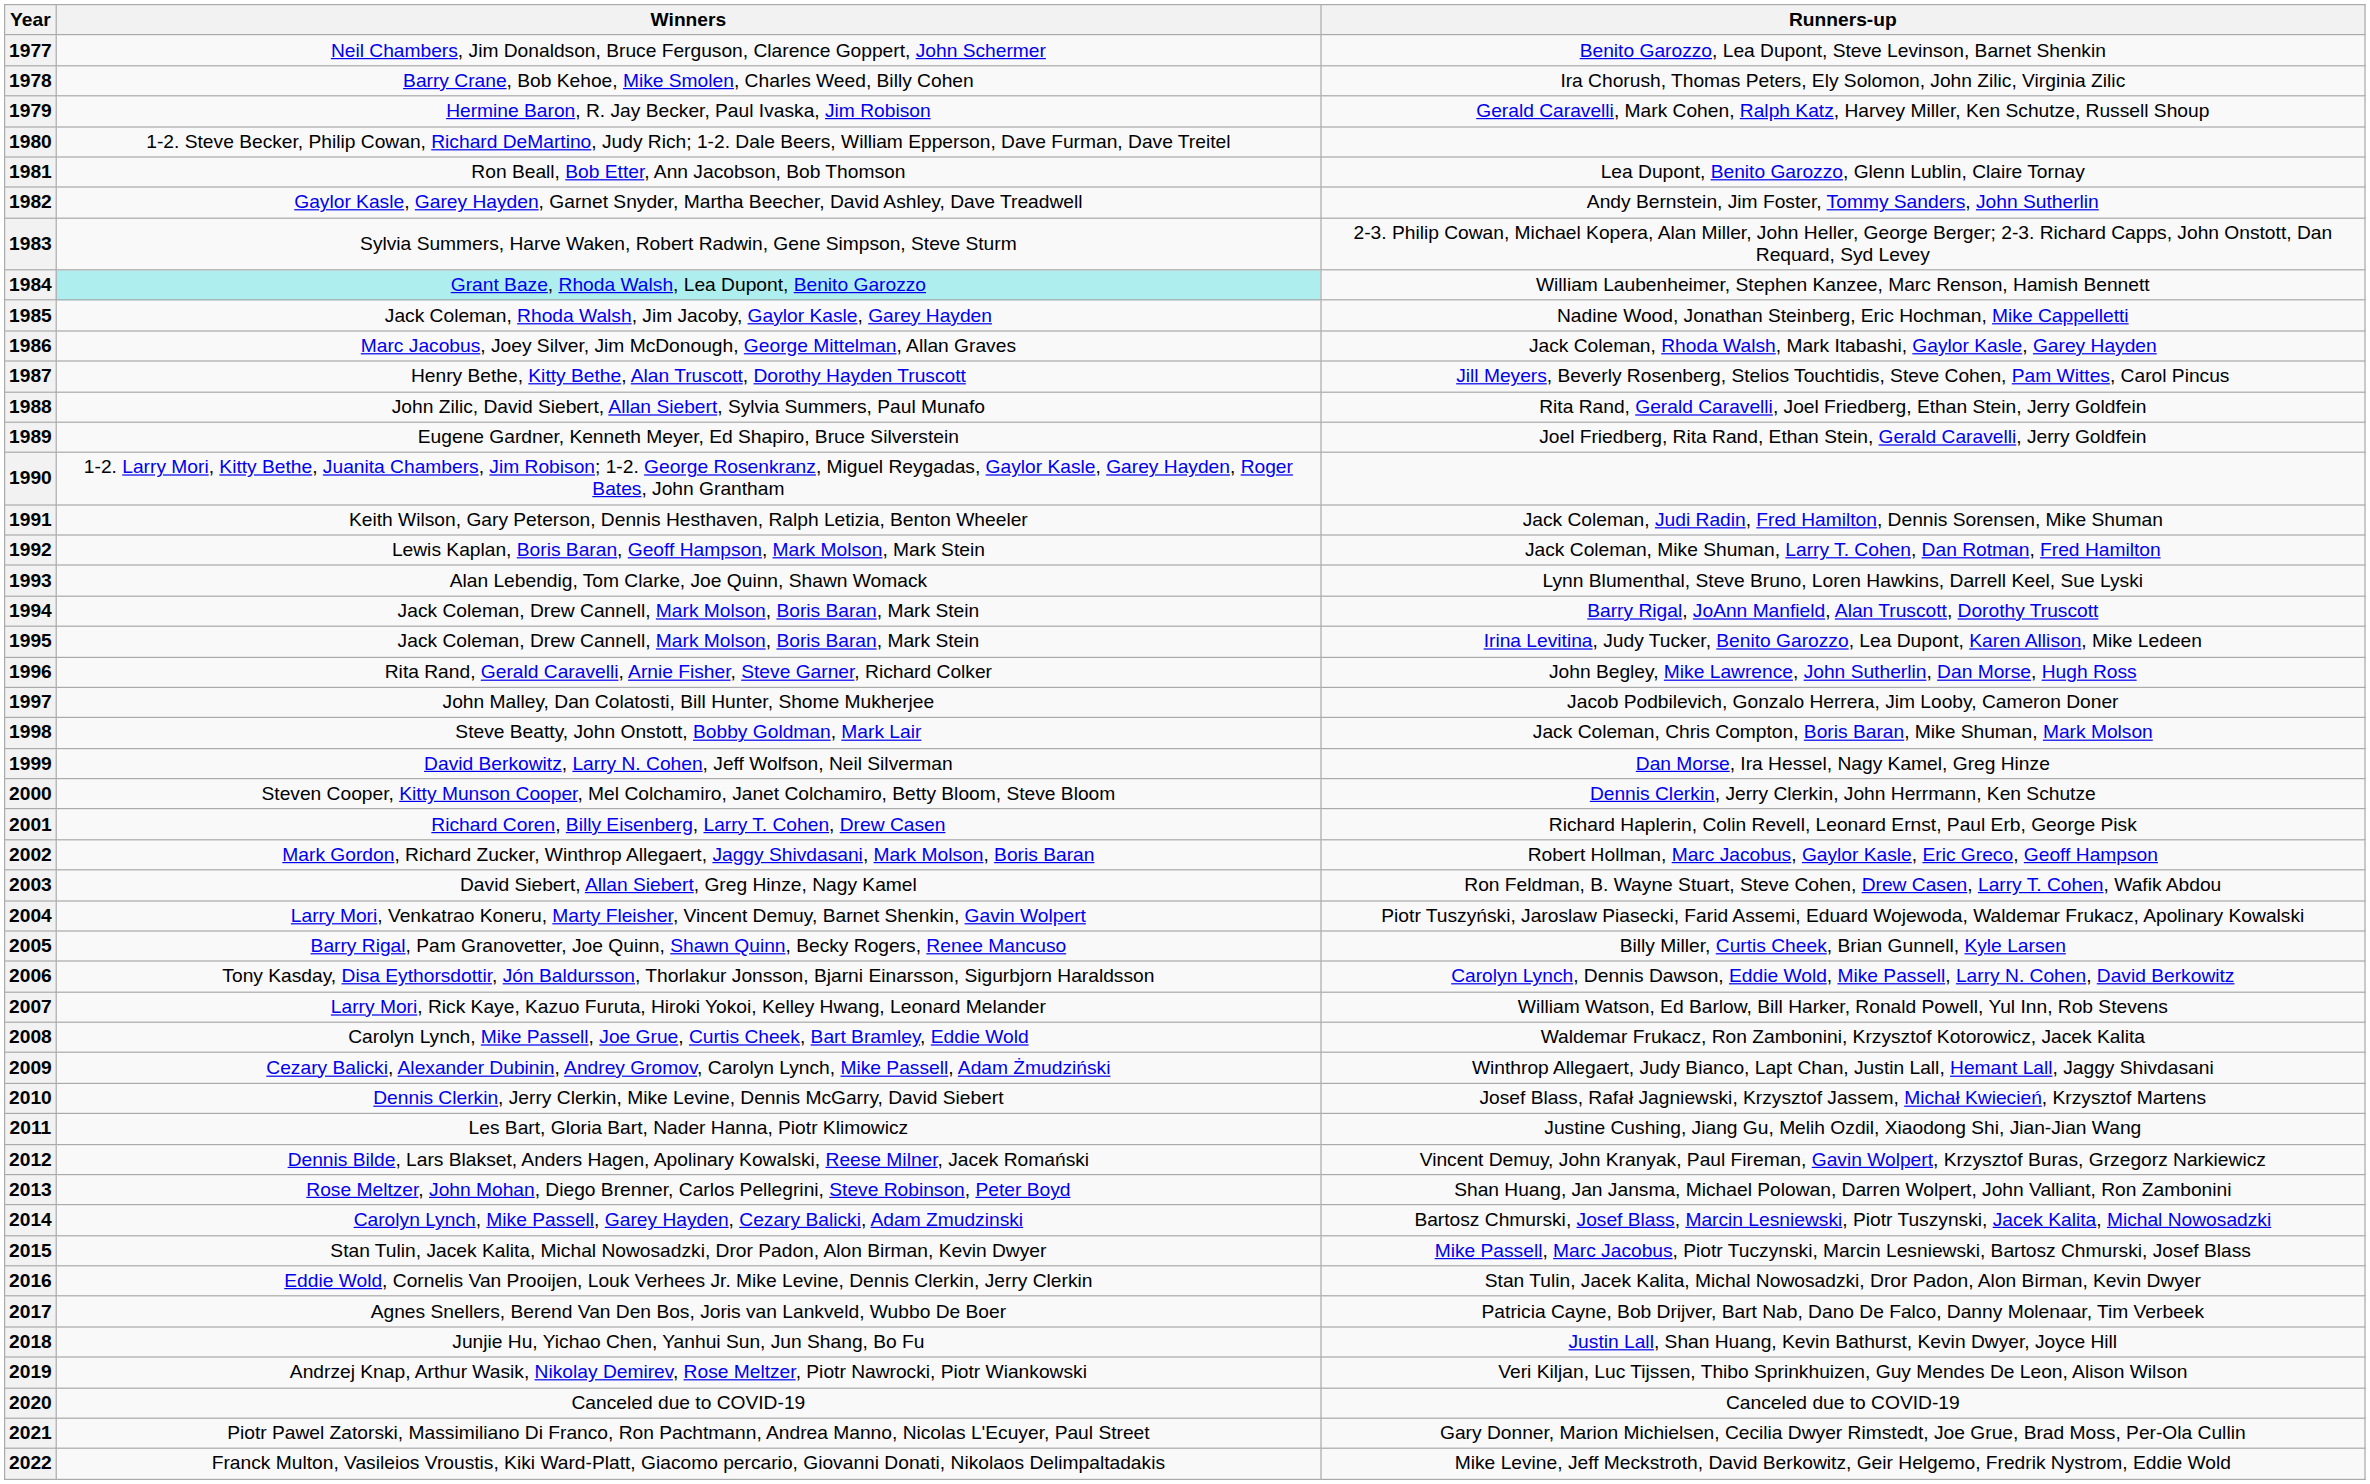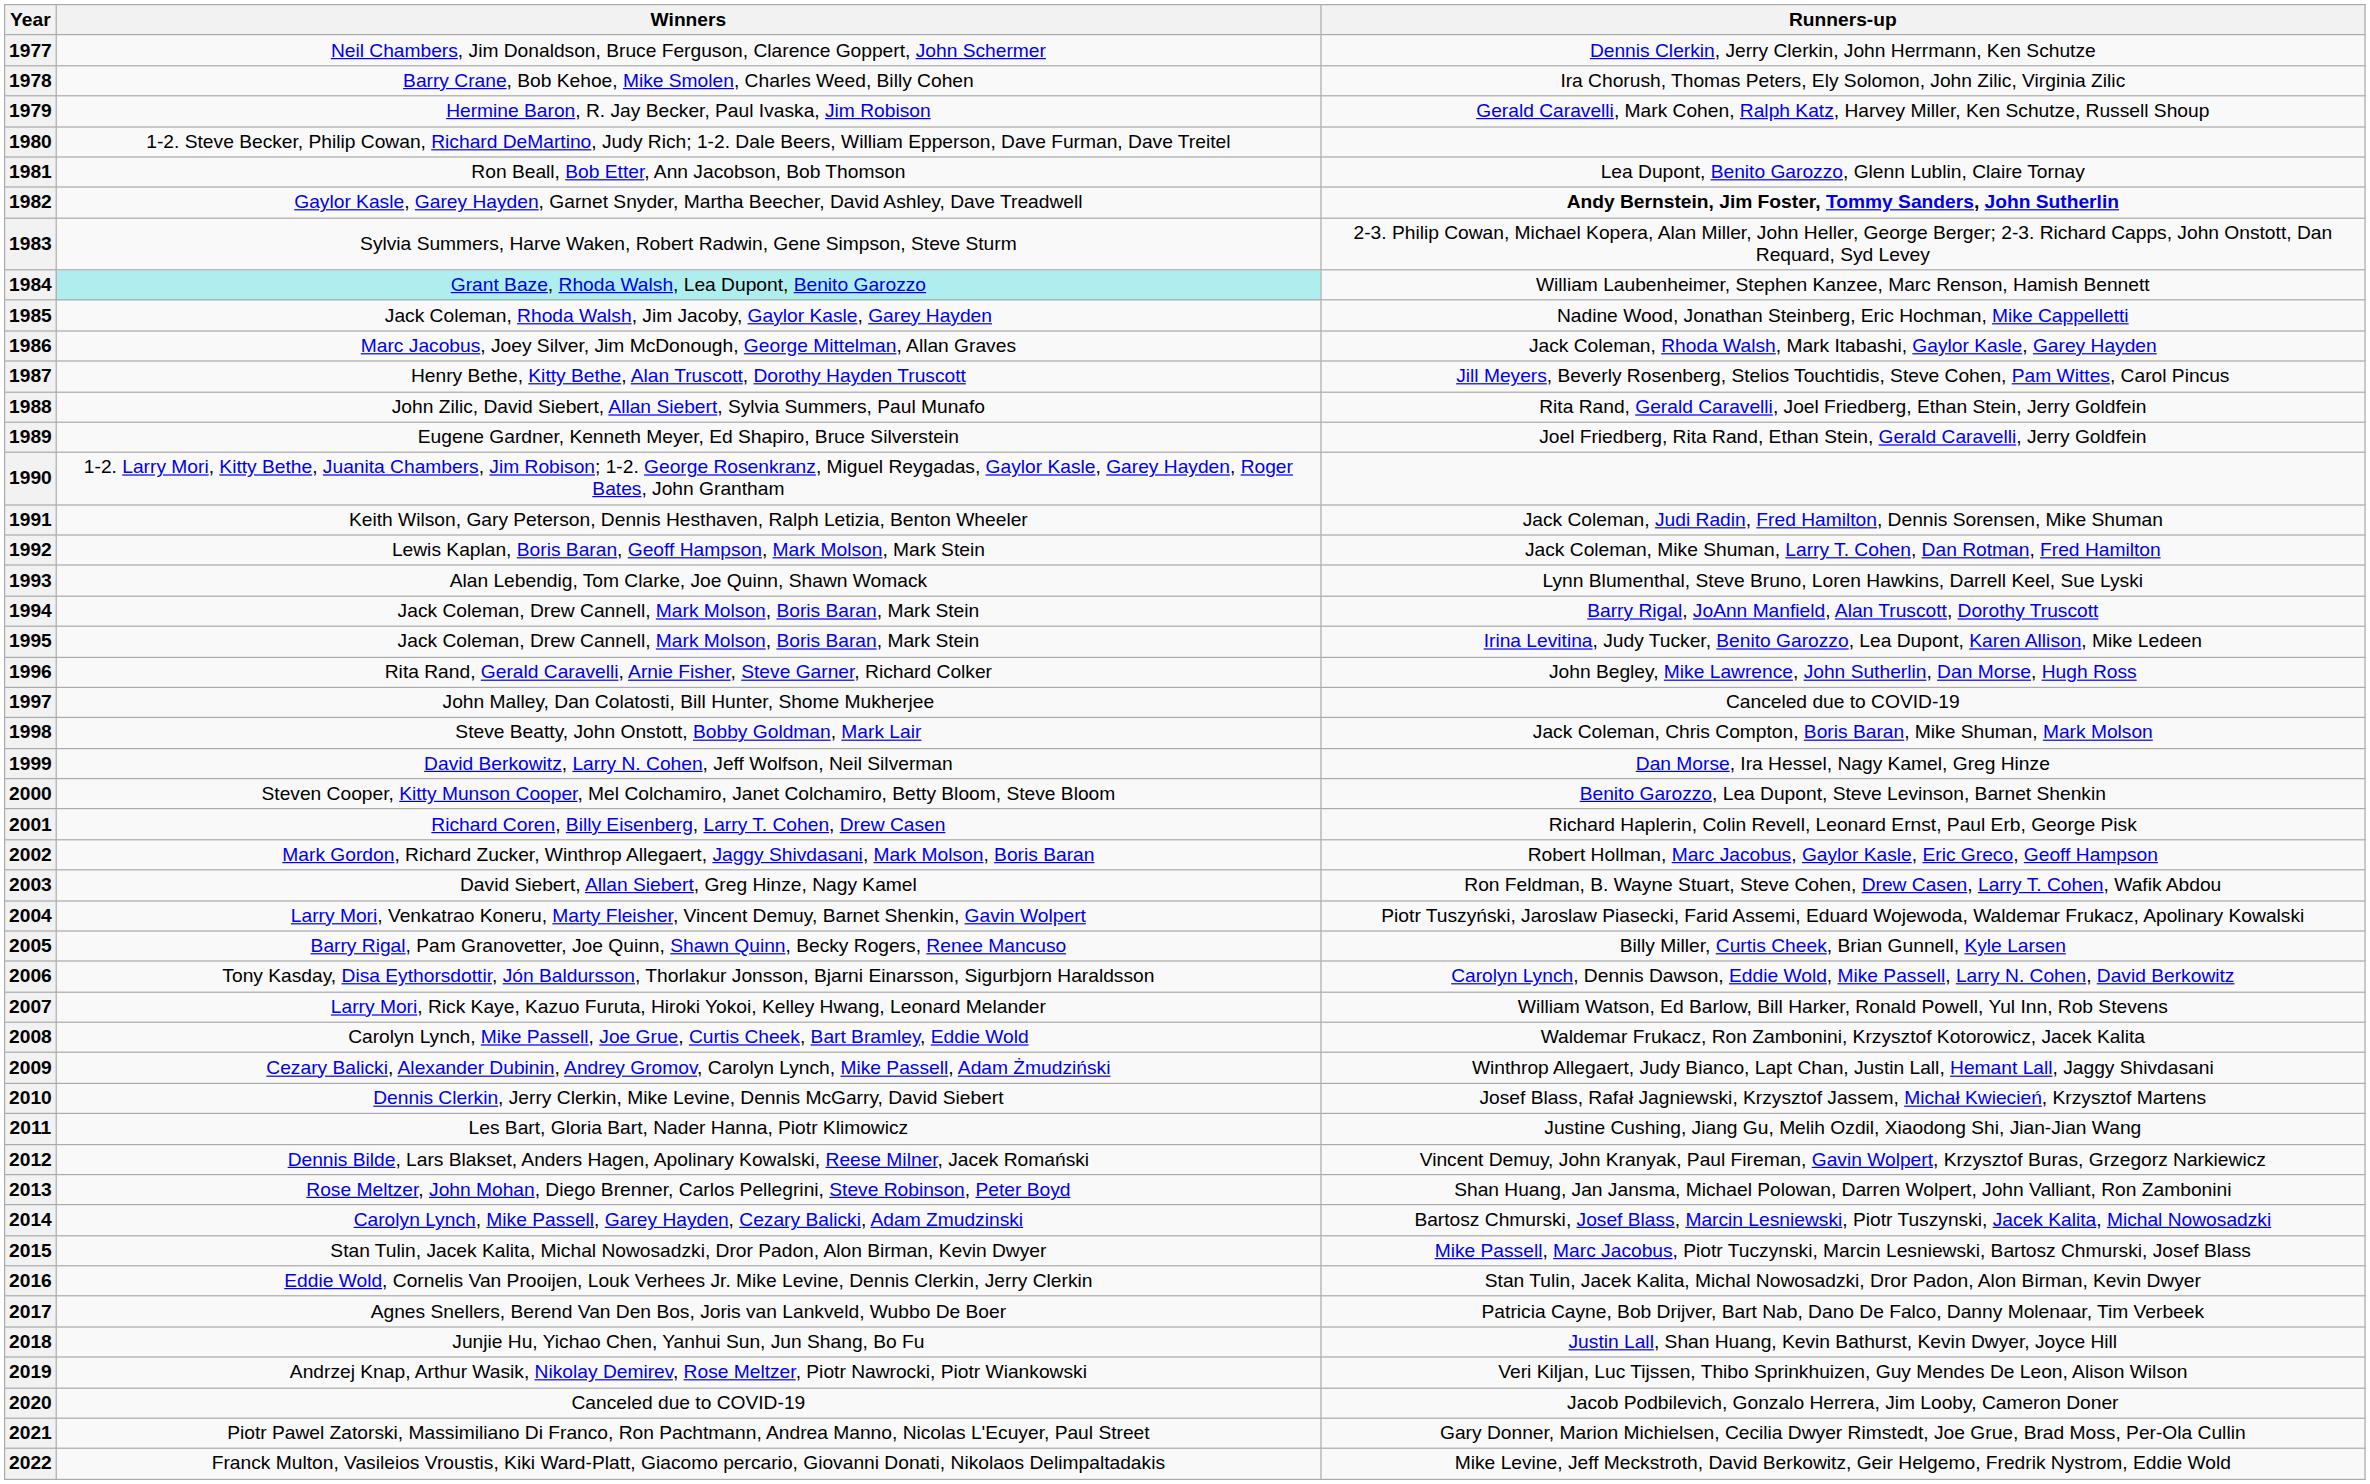(1843, 50) Benito Garozzo, Lea Dupont, Steve Levinson, Barnet Shenkin -> (1843, 50) Dennis Clerkin, Jerry Clerkin, John Herrmann, Ken Schutze
(1843, 202) normal -> (1843, 202) bold
(1843, 702) Jacob Podbilevich, Gonzalo Herrera, Jim Looby, Cameron Doner -> (1843, 702) Canceled due to COVID-19
(1843, 793) Dennis Clerkin, Jerry Clerkin, John Herrmann, Ken Schutze -> (1843, 793) Benito Garozzo, Lea Dupont, Steve Levinson, Barnet Shenkin
(1843, 1402) Canceled due to COVID-19 -> (1843, 1402) Jacob Podbilevich, Gonzalo Herrera, Jim Looby, Cameron Doner
